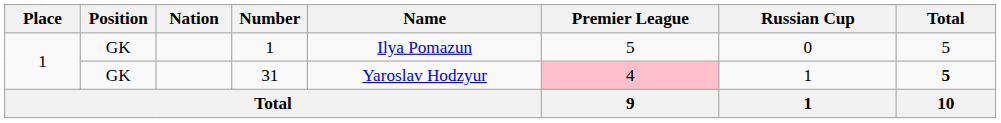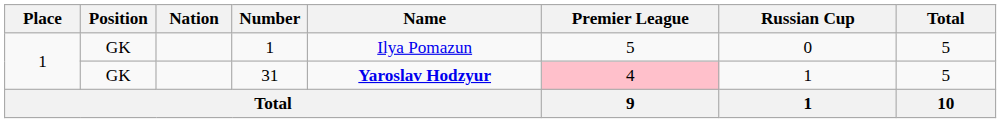(425, 75) normal -> (425, 75) bold
(946, 75) bold -> (946, 75) normal
